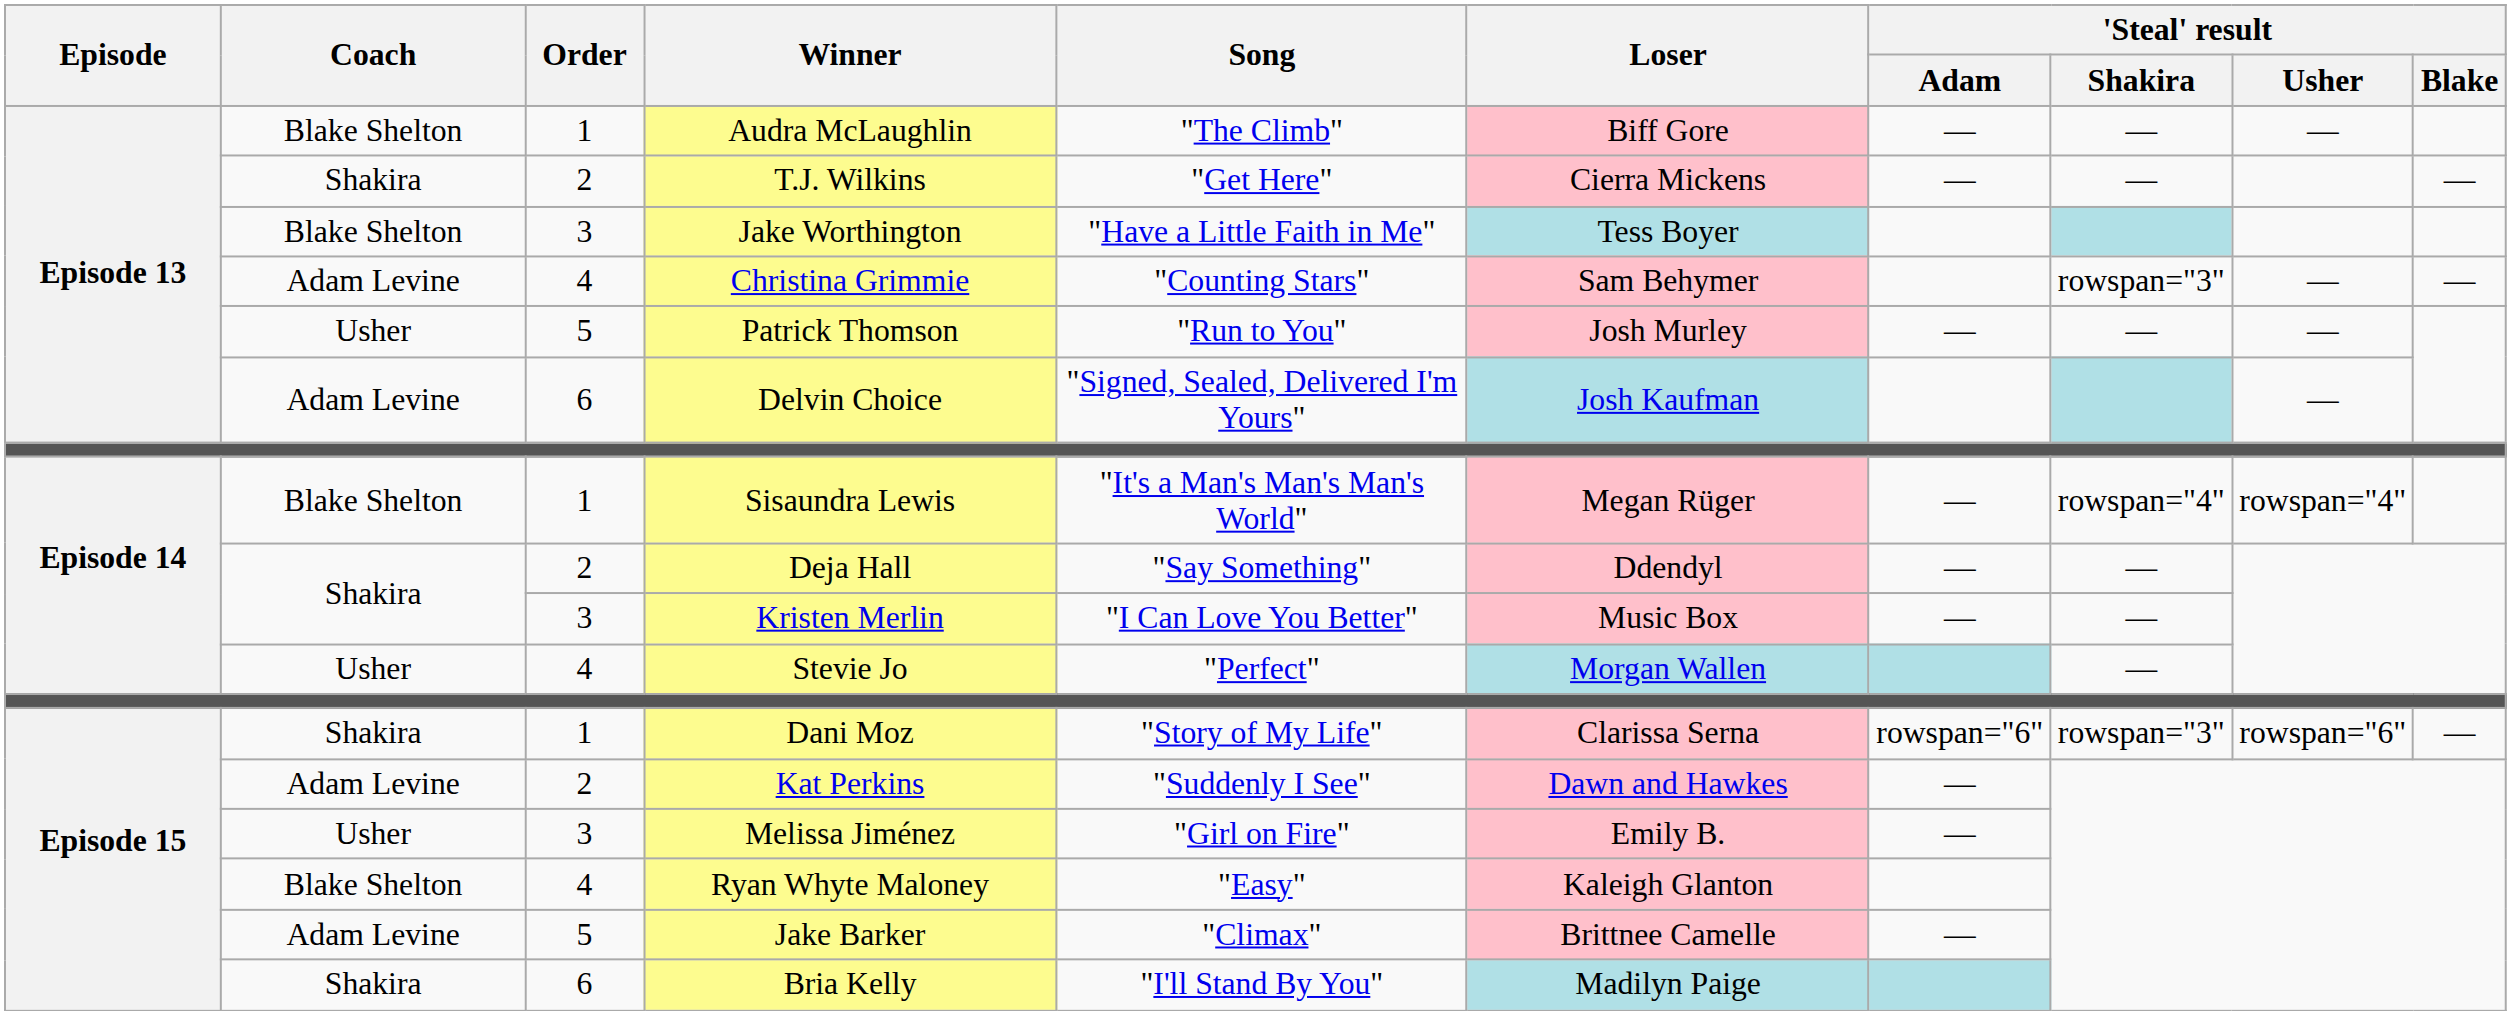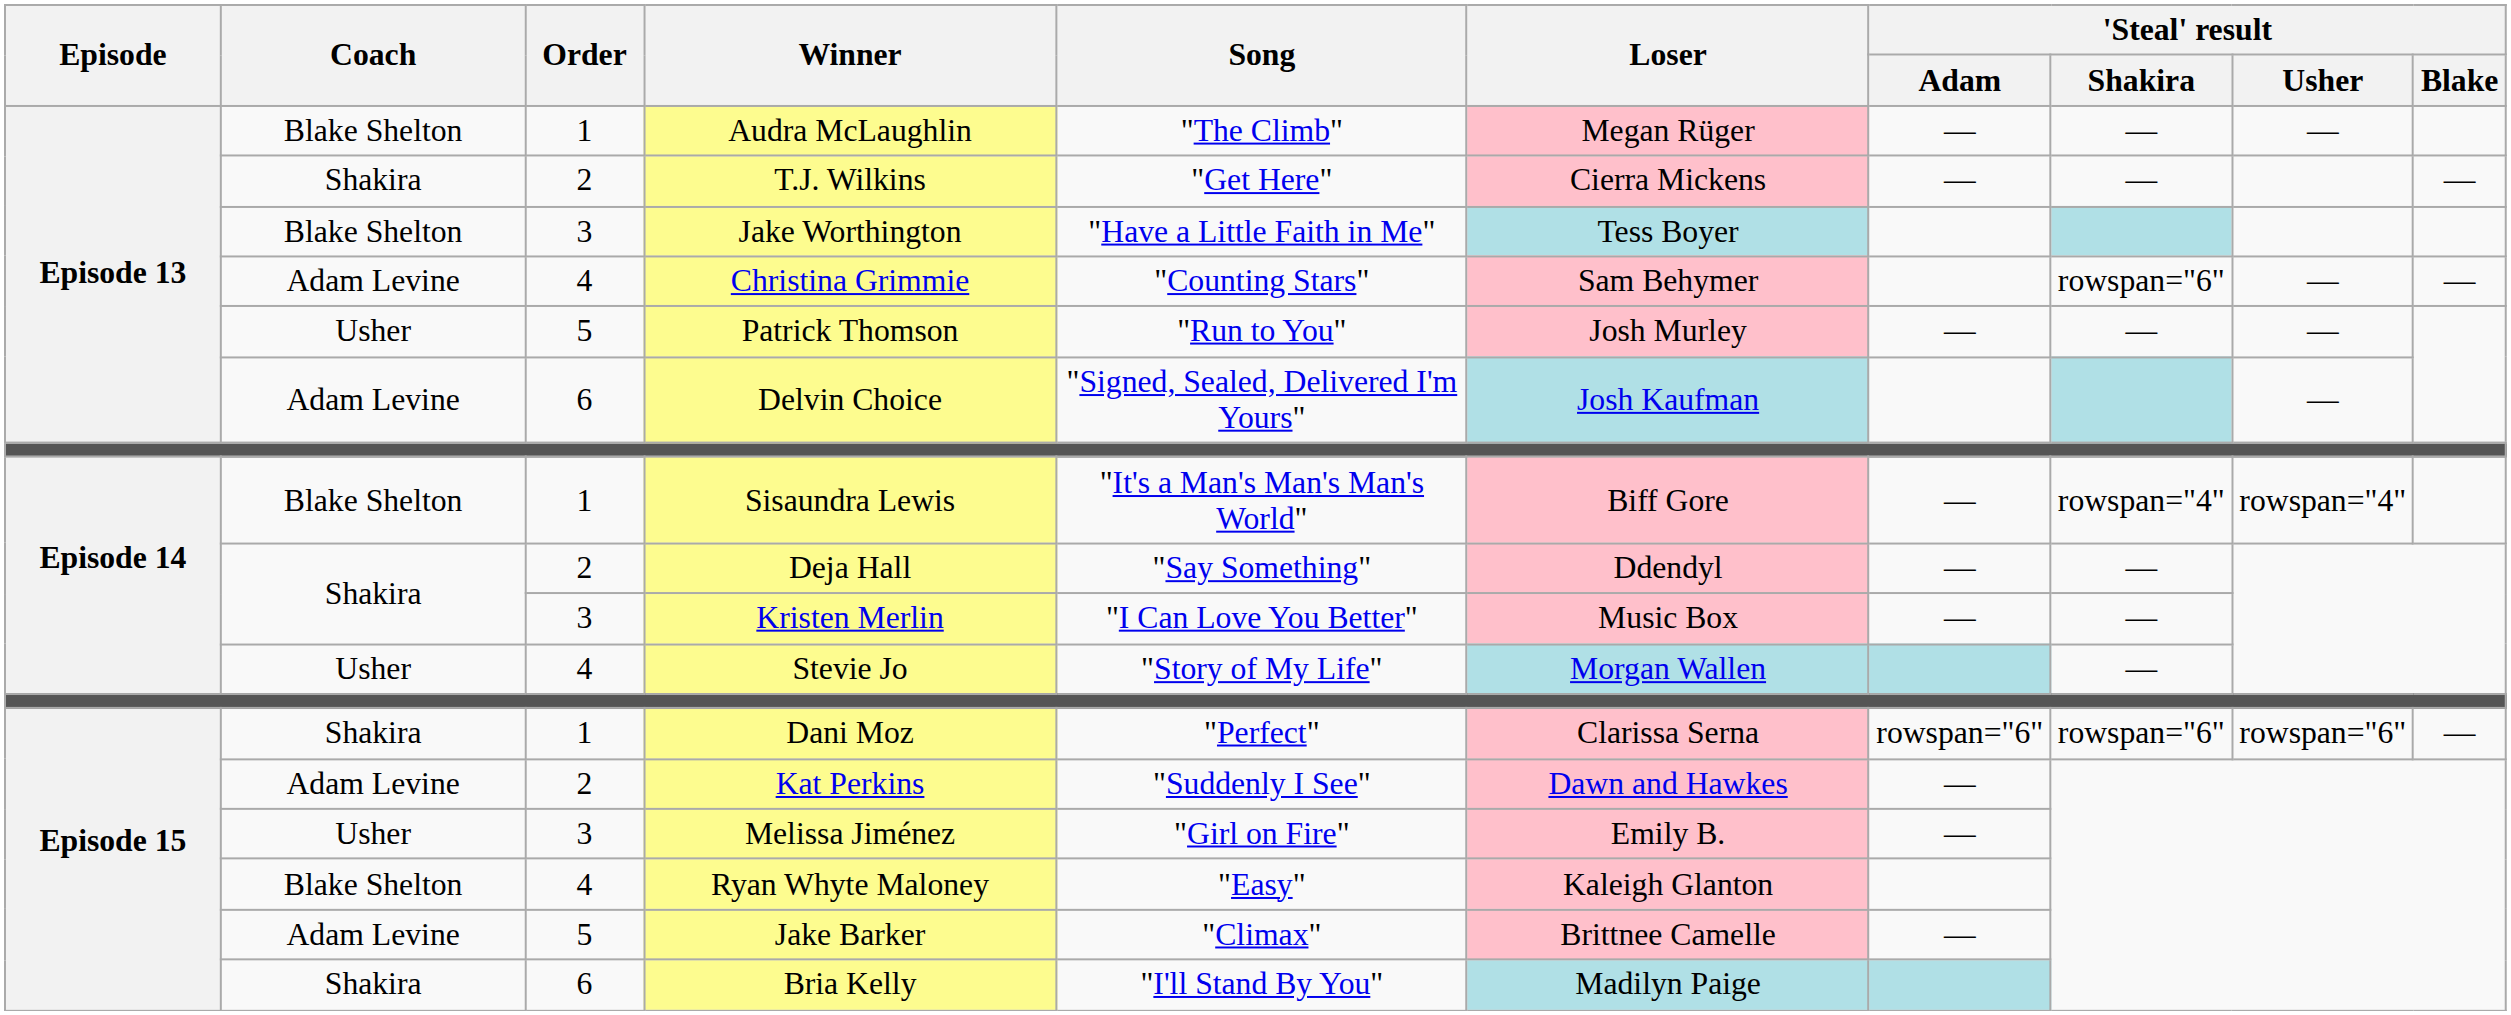(1668, 130) Biff Gore -> (1668, 130) Megan Rüger
(2141, 280) rowspan="3" -> (2141, 280) rowspan="6"
(1668, 499) Megan Rüger -> (1668, 499) Biff Gore
(1262, 668) "Perfect" -> (1262, 668) "Story of My Life"
(1262, 733) "Story of My Life" -> (1262, 733) "Perfect"
(2141, 733) rowspan="3" -> (2141, 733) rowspan="6"
